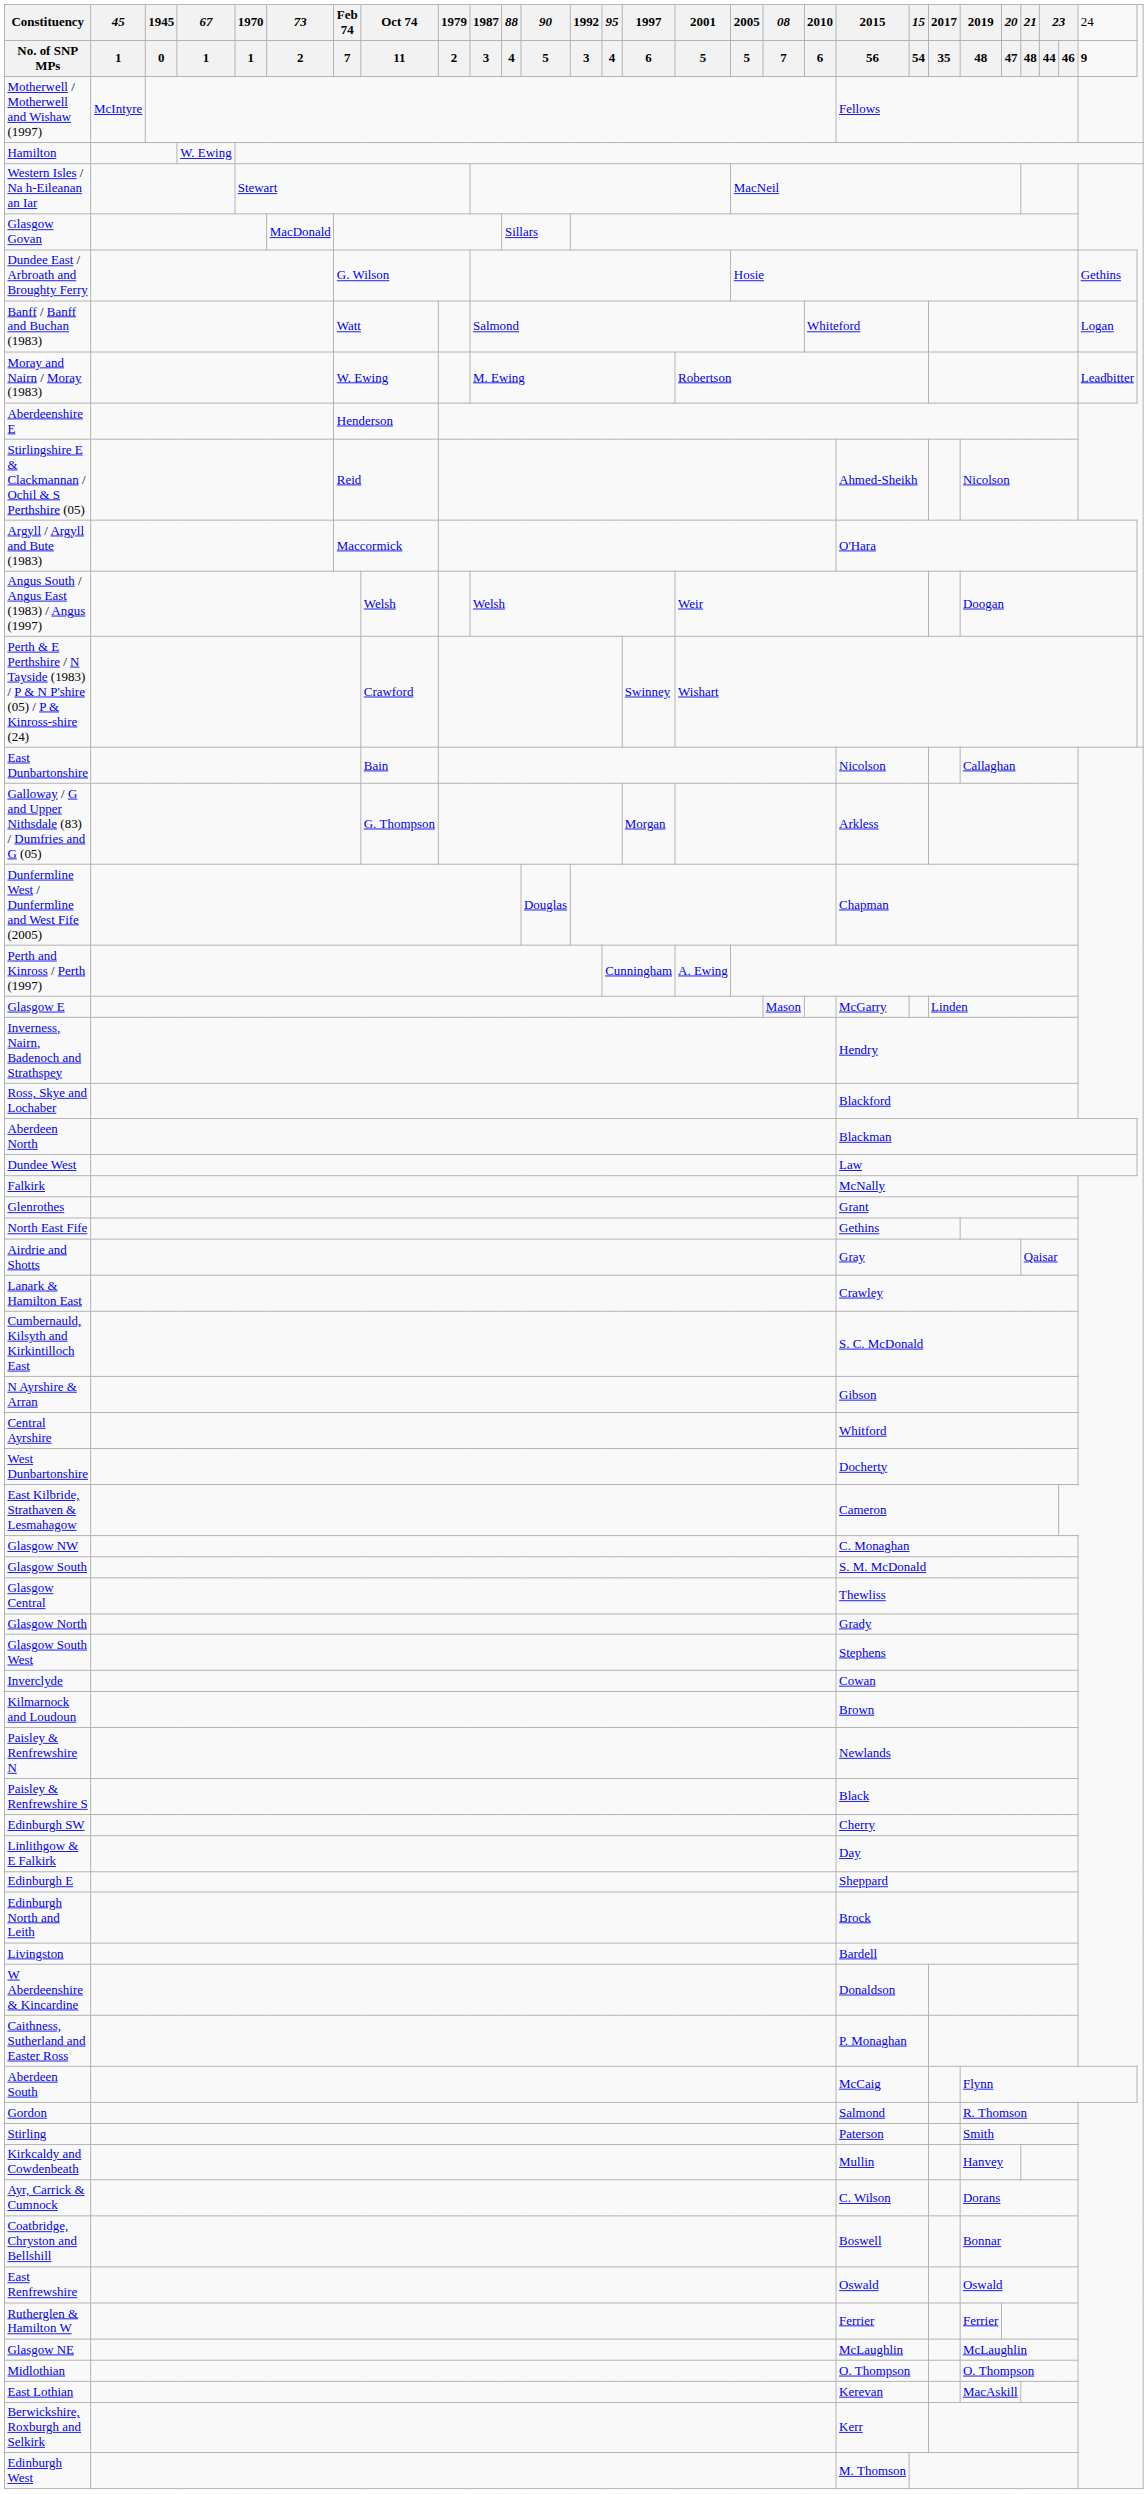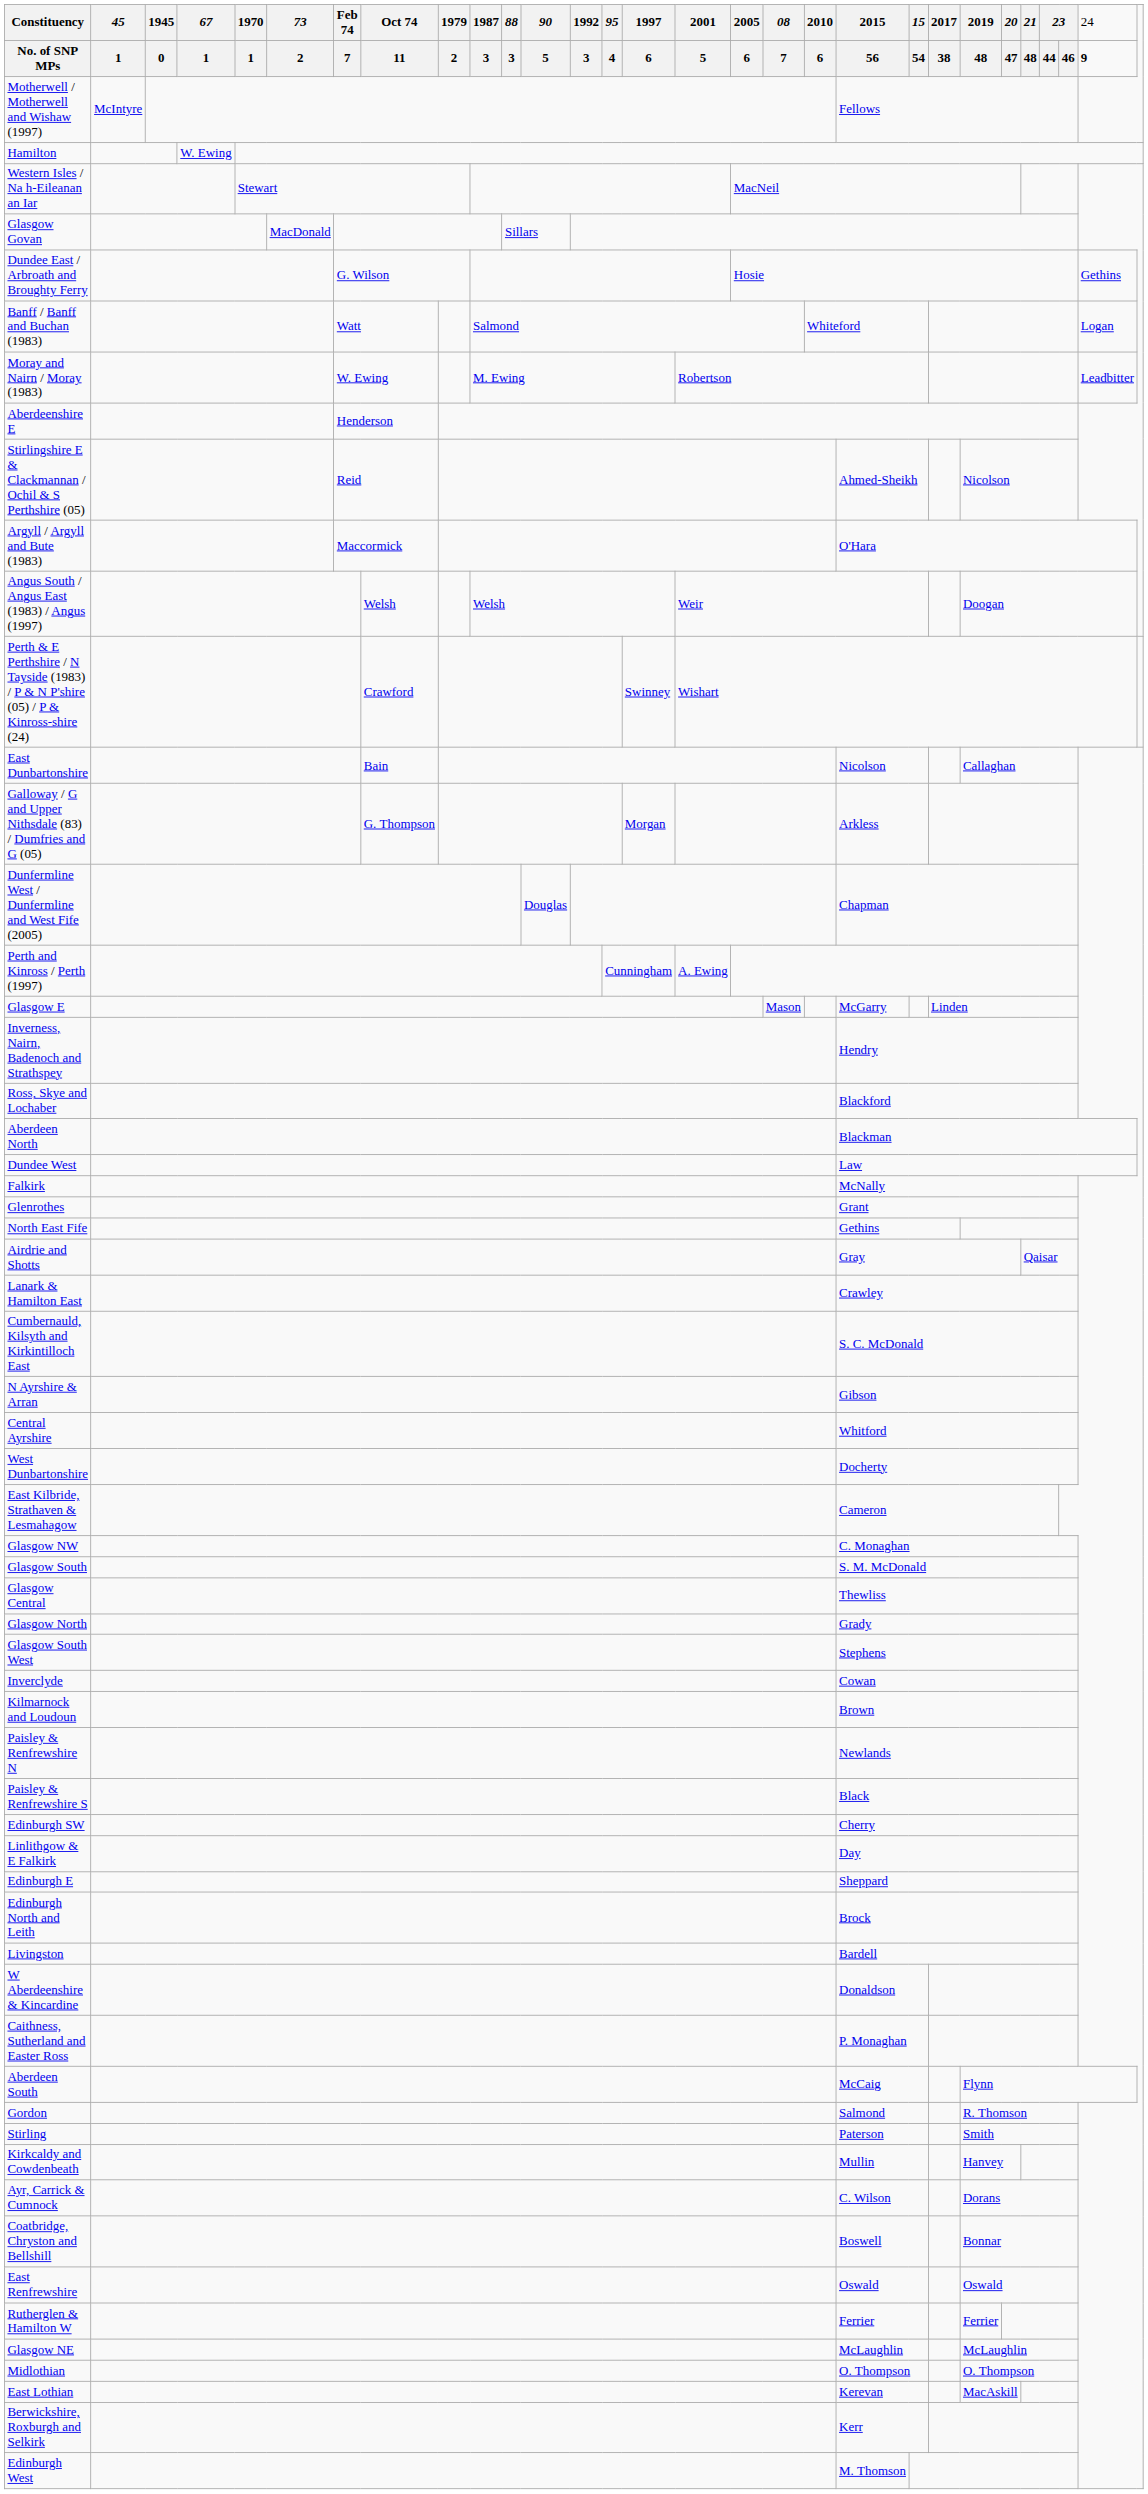(511, 58) 4 -> (511, 58) 3
(747, 58) 5 -> (747, 58) 6
(944, 58) 35 -> (944, 58) 38
